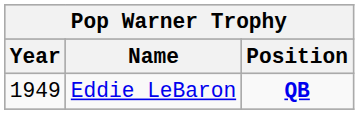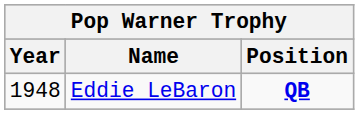(35, 91) 1949 -> (35, 91) 1948
